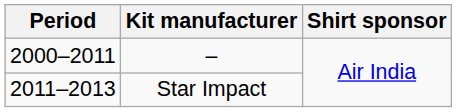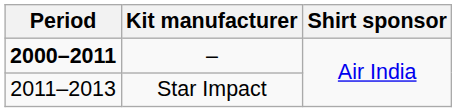(63, 55) normal -> (63, 55) bold
